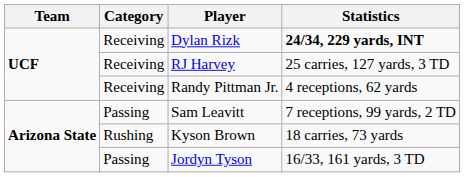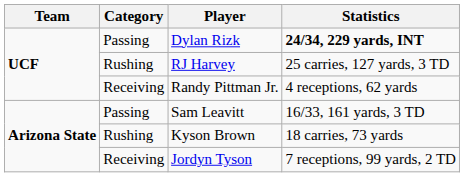(134, 40) Receiving -> (126, 40) Passing
(134, 64) Receiving -> (128, 64) Rushing
(371, 111) 7 receptions, 99 yards, 2 TD -> (355, 111) 16/33, 161 yards, 3 TD
(126, 159) Passing -> (134, 159) Receiving
(355, 159) 16/33, 161 yards, 3 TD -> (371, 159) 7 receptions, 99 yards, 2 TD
